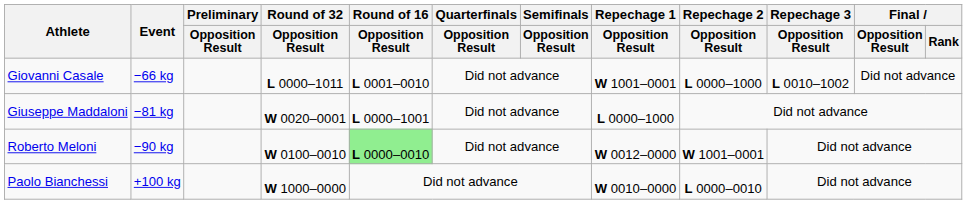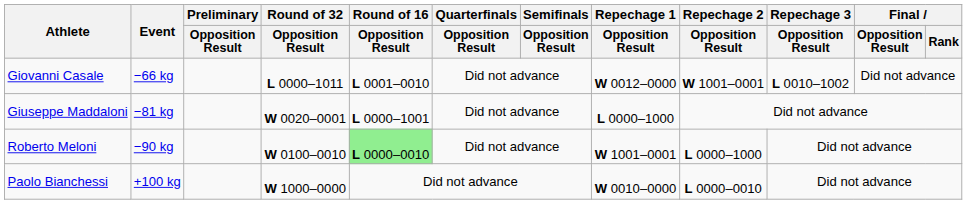(636, 84) W 1001–0001 -> (636, 84) W 0012–0000
(723, 84) L 0000–1000 -> (723, 84) W 1001–0001
(636, 154) W 0012–0000 -> (636, 154) W 1001–0001
(723, 154) W 1001–0001 -> (723, 154) L 0000–1000
